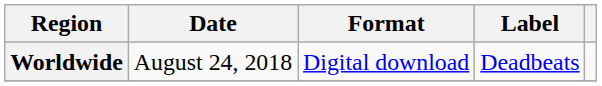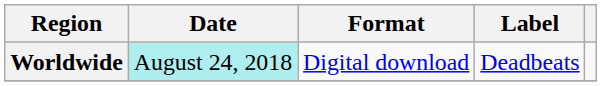(213, 61) no background -> (213, 61) paleturquoise background
